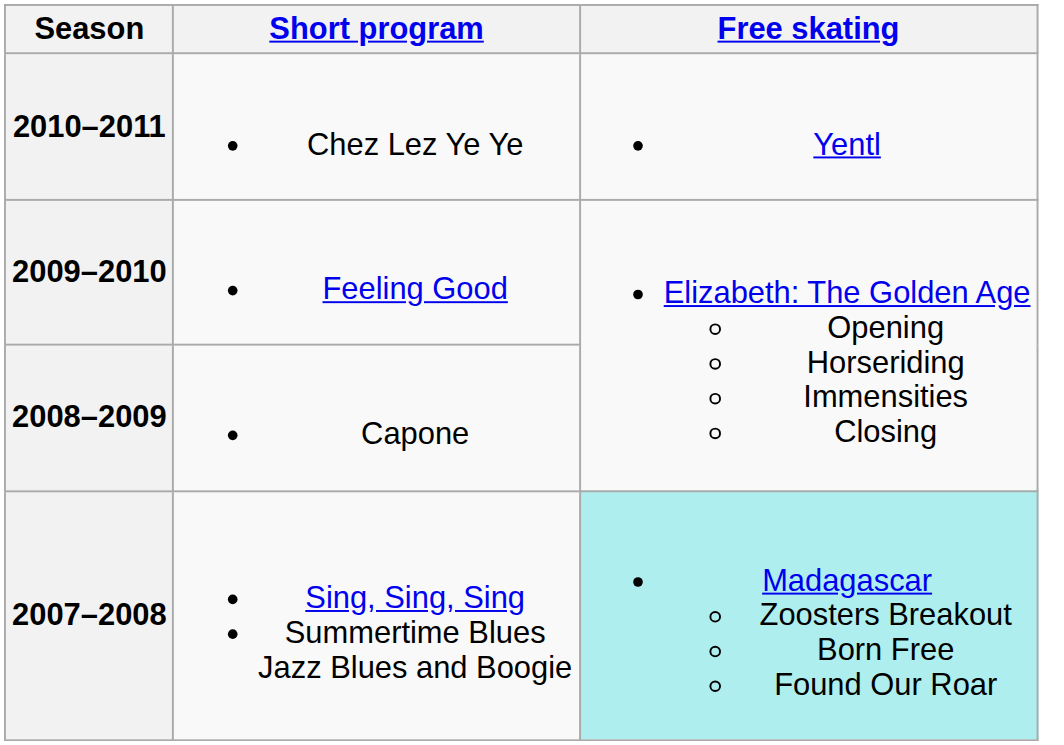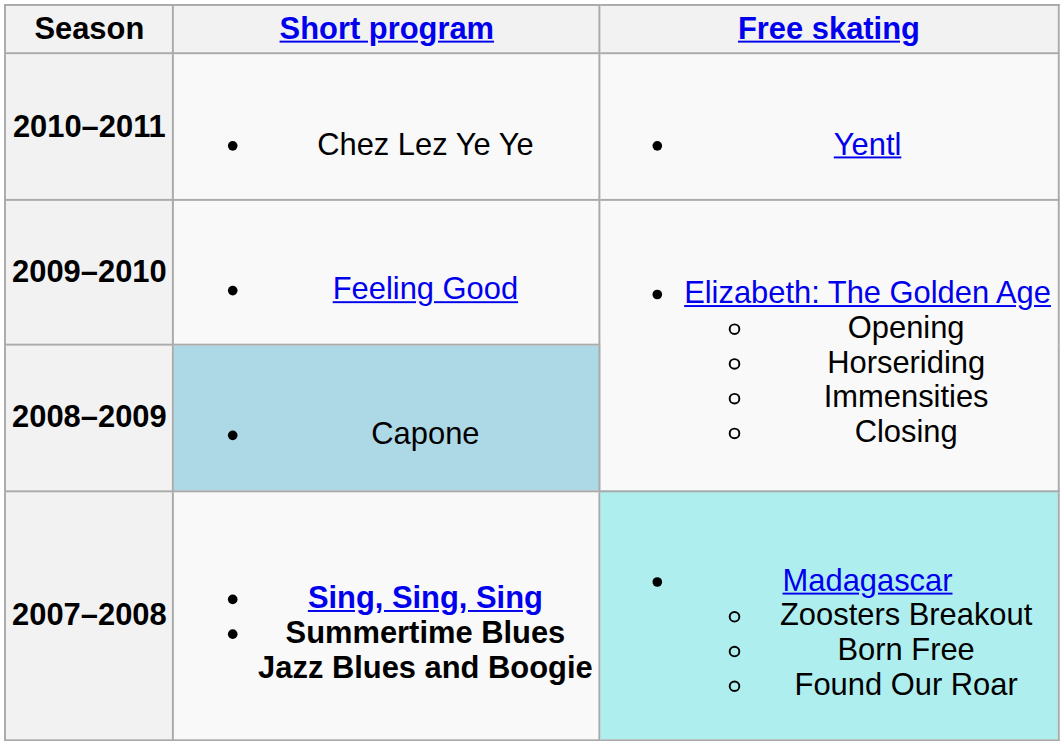(377, 435) no background -> (387, 435) lightblue background
(377, 633) normal -> (387, 633) bold
